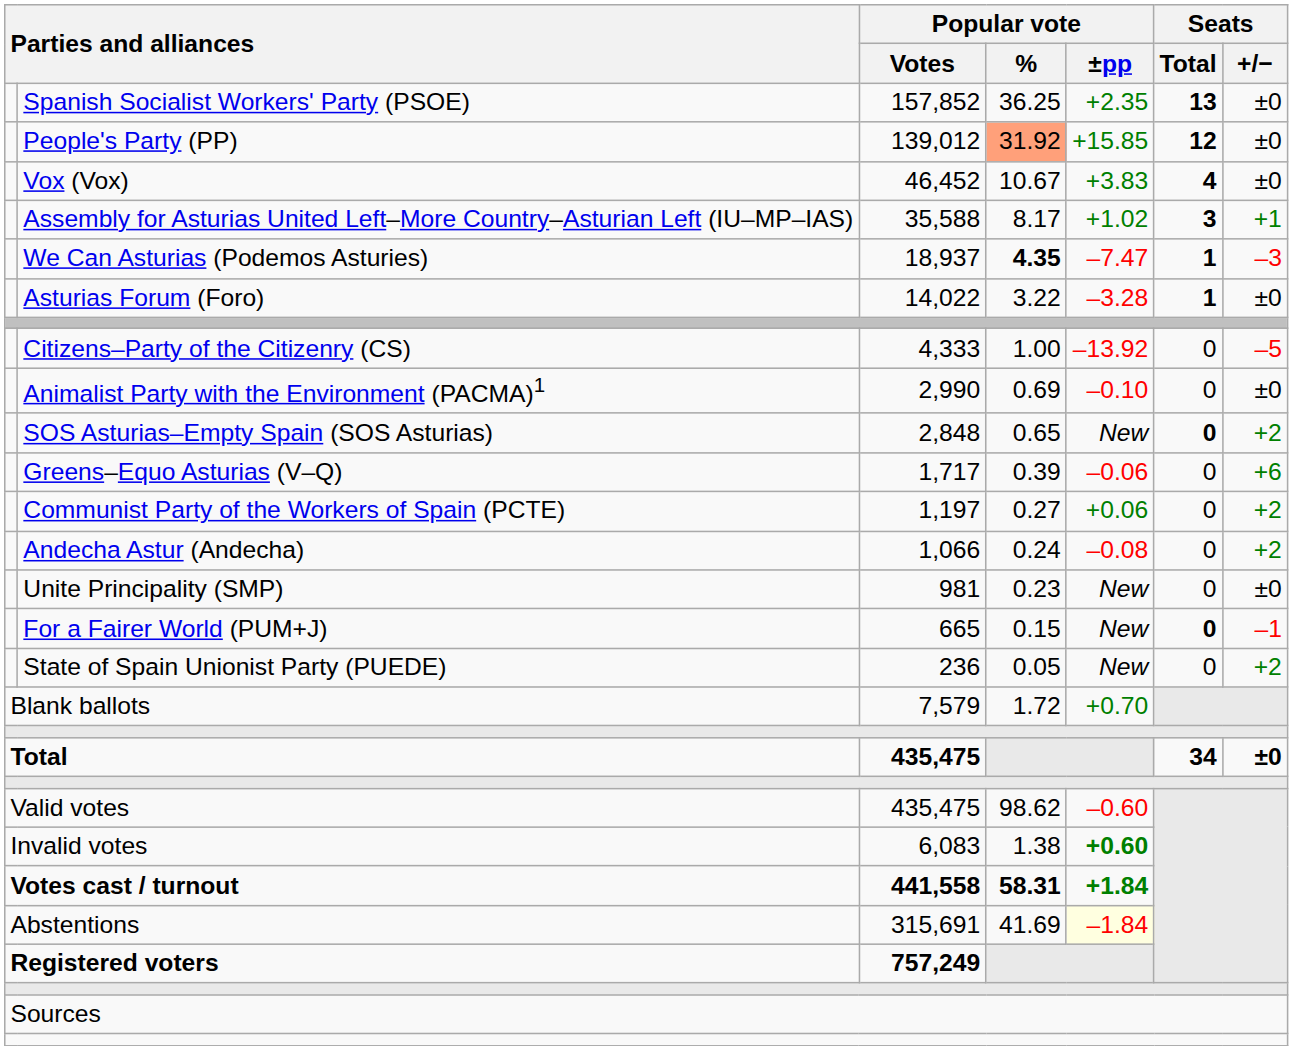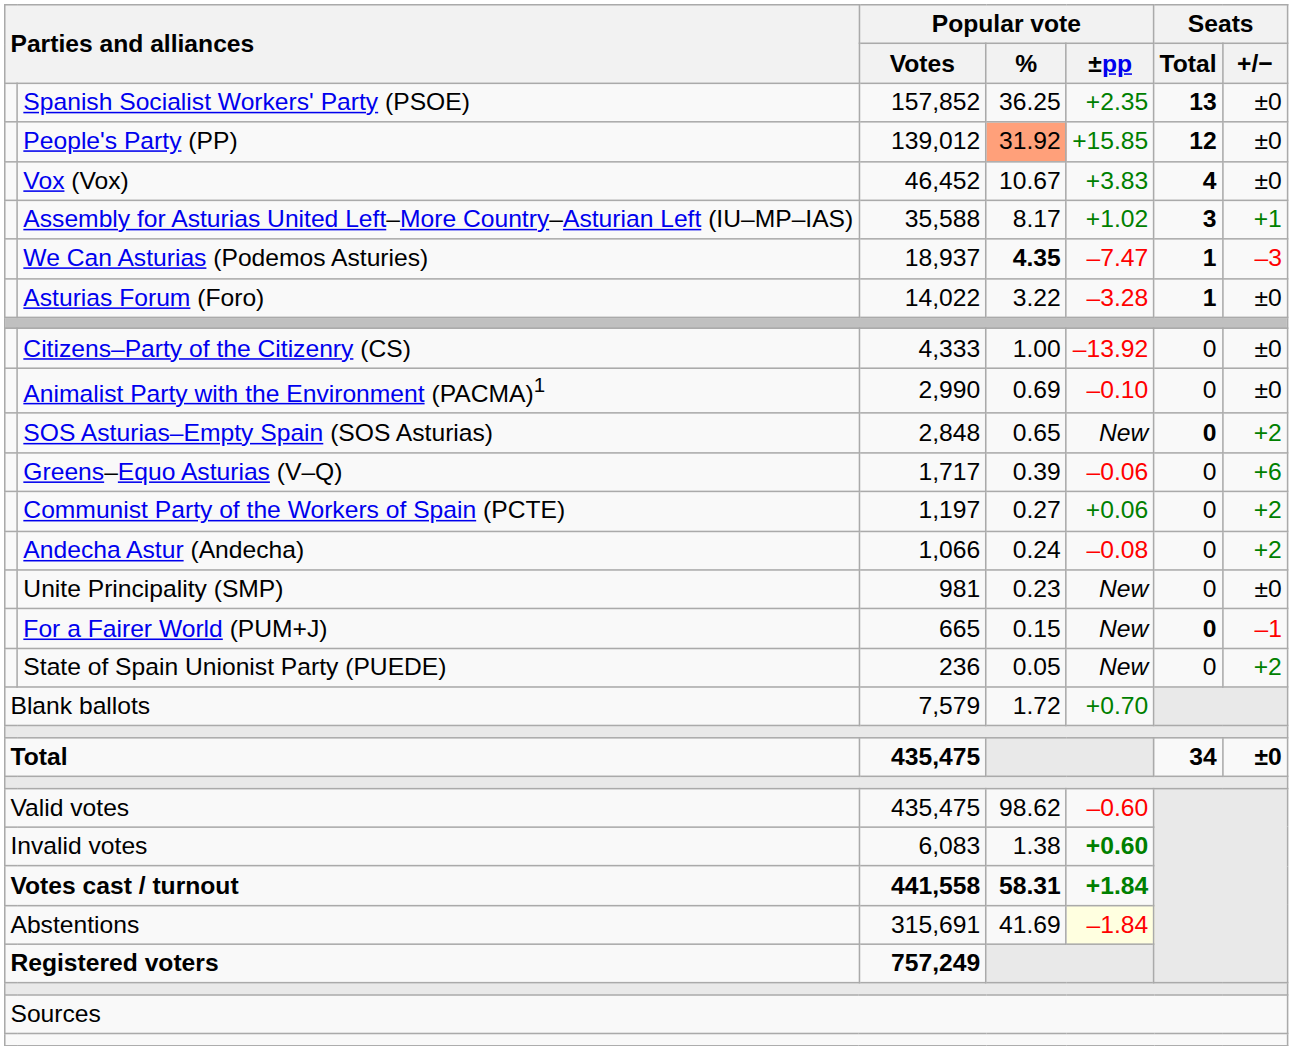(1268, 348) –5 -> (1268, 348) ±0
